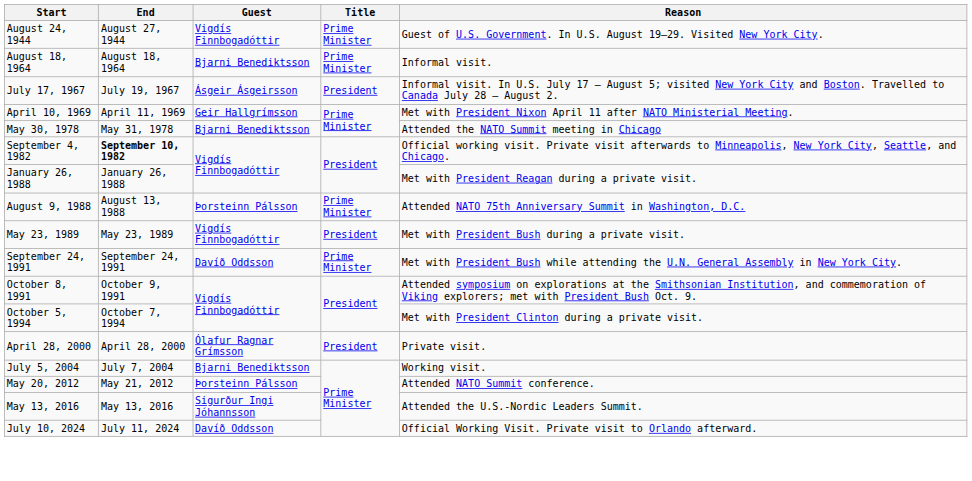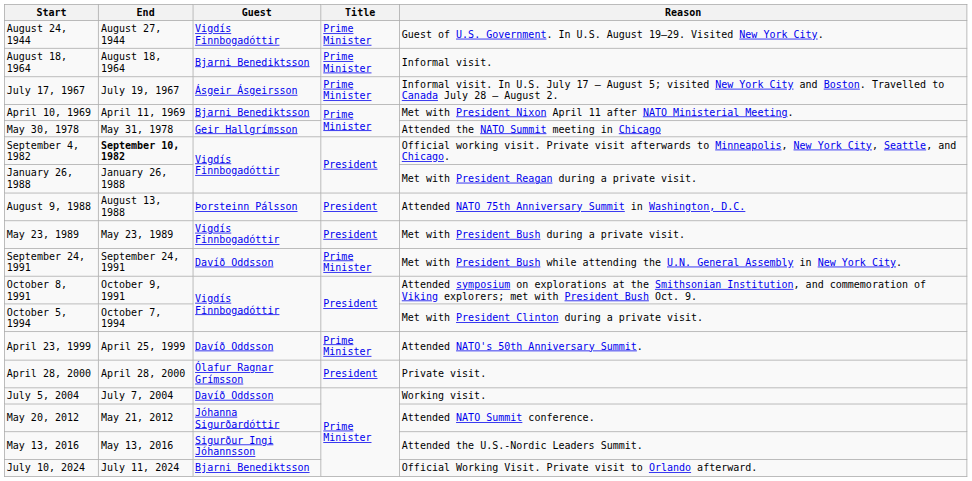(350, 90) President -> (347, 90) Prime Minister
(246, 112) Geir Hallgrímsson -> (252, 112) Bjarni Benediktsson
(252, 129) Bjarni Benediktsson -> (246, 129) Geir Hallgrímsson
(347, 207) Prime Minister -> (350, 207) President
+ row: (49, 346)
(252, 368) Bjarni Benediktsson -> (234, 396) Davíð Oddsson
(246, 384) Þorsteinn Pálsson -> (237, 418) Jóhanna Sigurðardóttir
(234, 428) Davíð Oddsson -> (252, 468) Bjarni Benediktsson
